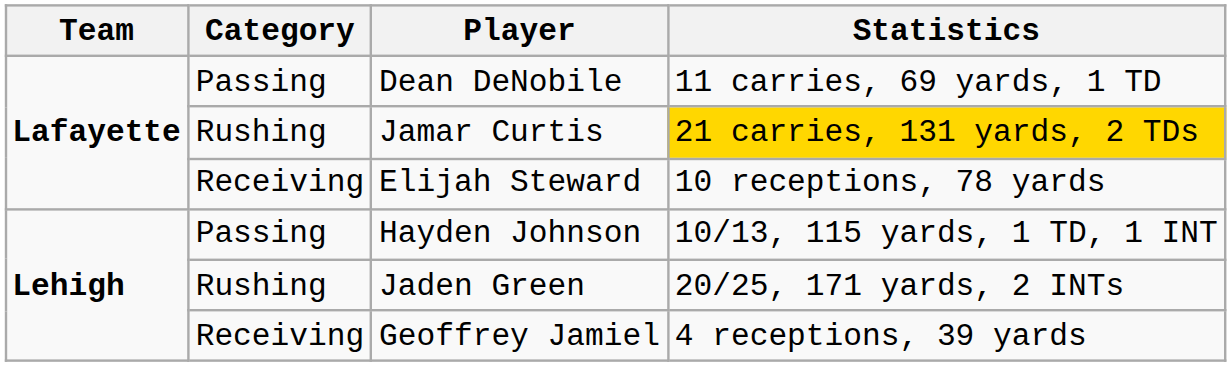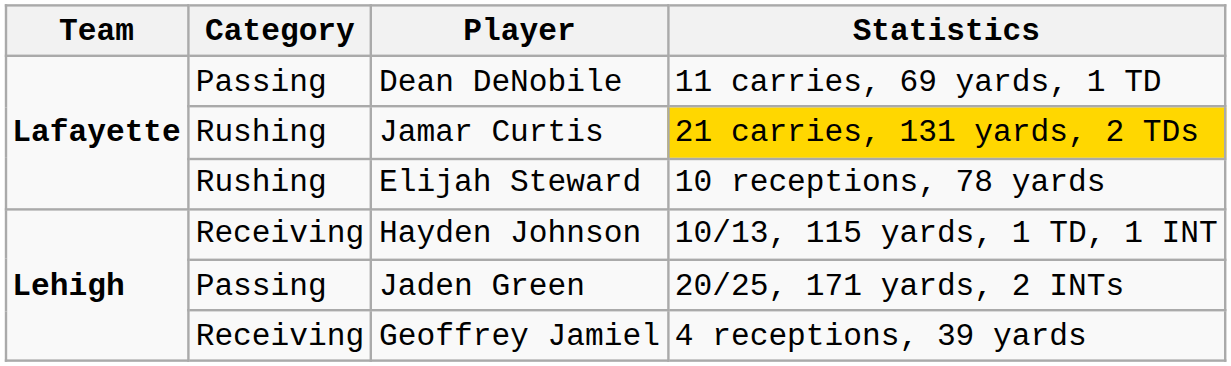(280, 183) Receiving -> (261, 183) Rushing
(261, 234) Passing -> (280, 234) Receiving
(261, 285) Rushing -> (261, 285) Passing
